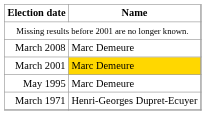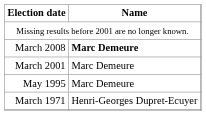(103, 48) normal -> (105, 48) bold
(103, 65) gold background -> (103, 65) no background
